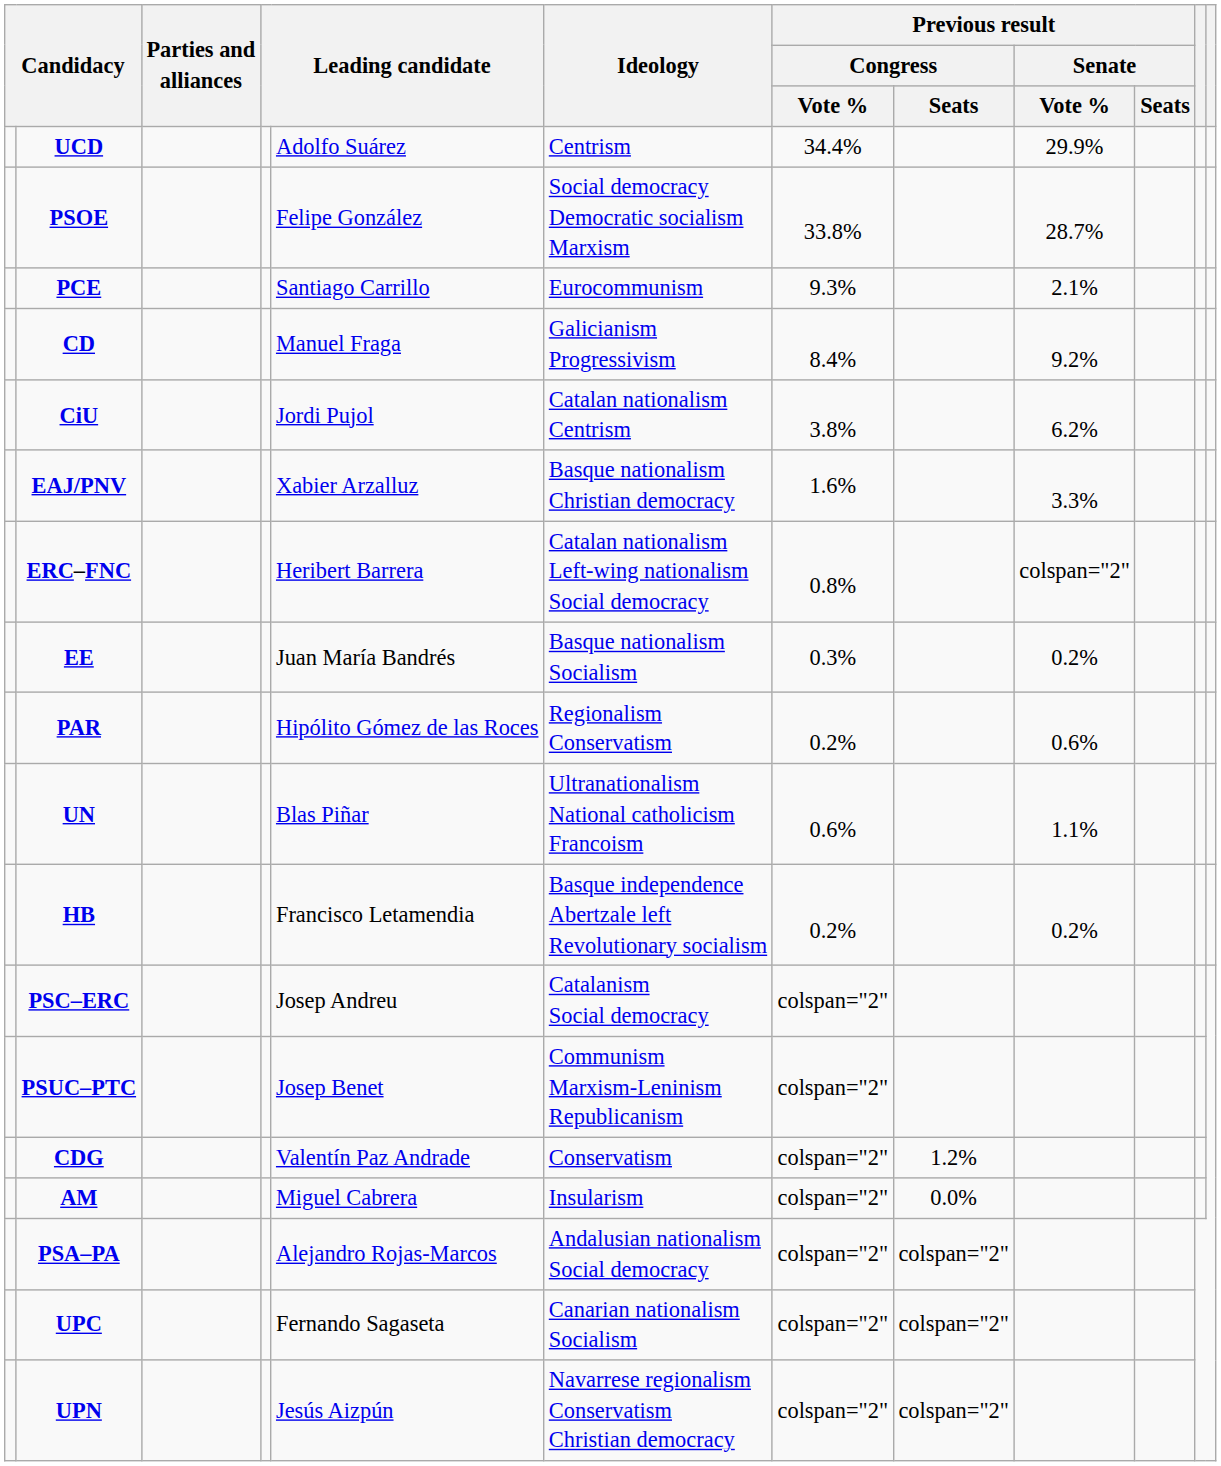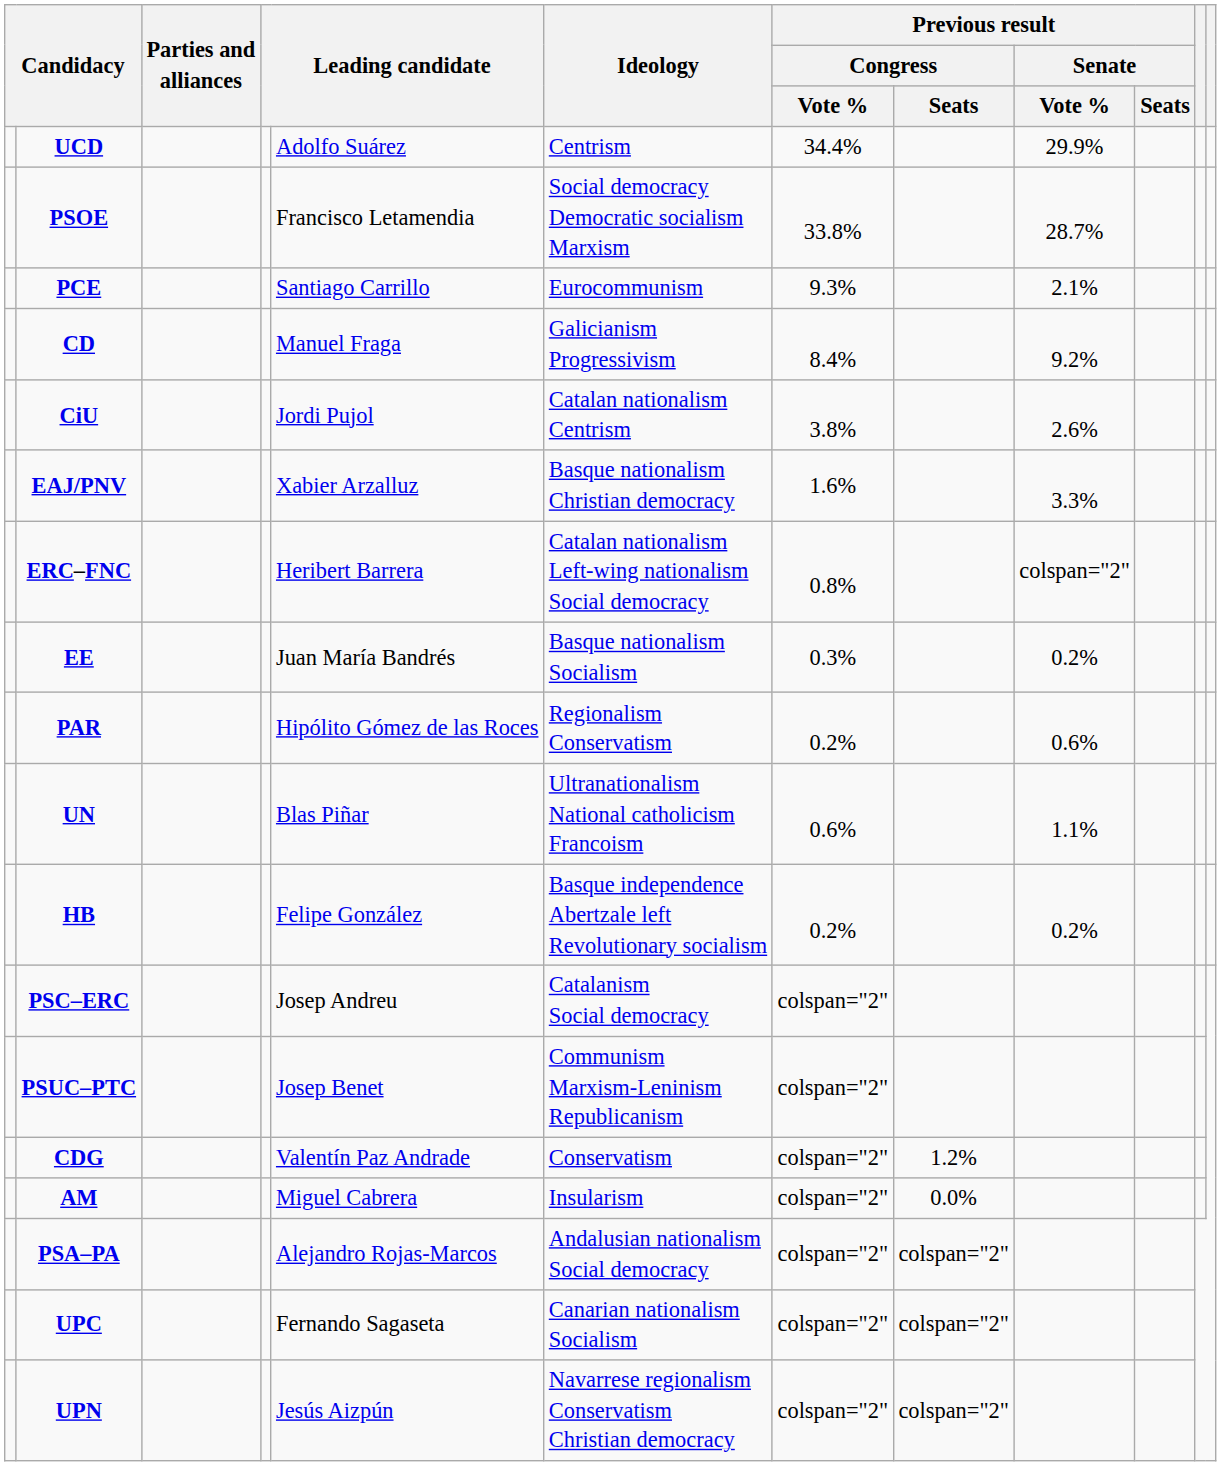(349, 217) Felipe González -> (375, 217) Francisco Letamendia
(1075, 429) 6.2% -> (1075, 429) 2.6%
(375, 915) Francisco Letamendia -> (349, 915) Felipe González
